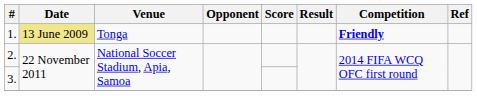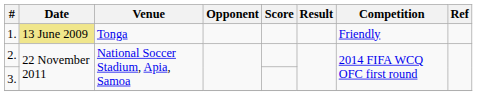(361, 33) bold -> (360, 33) normal
